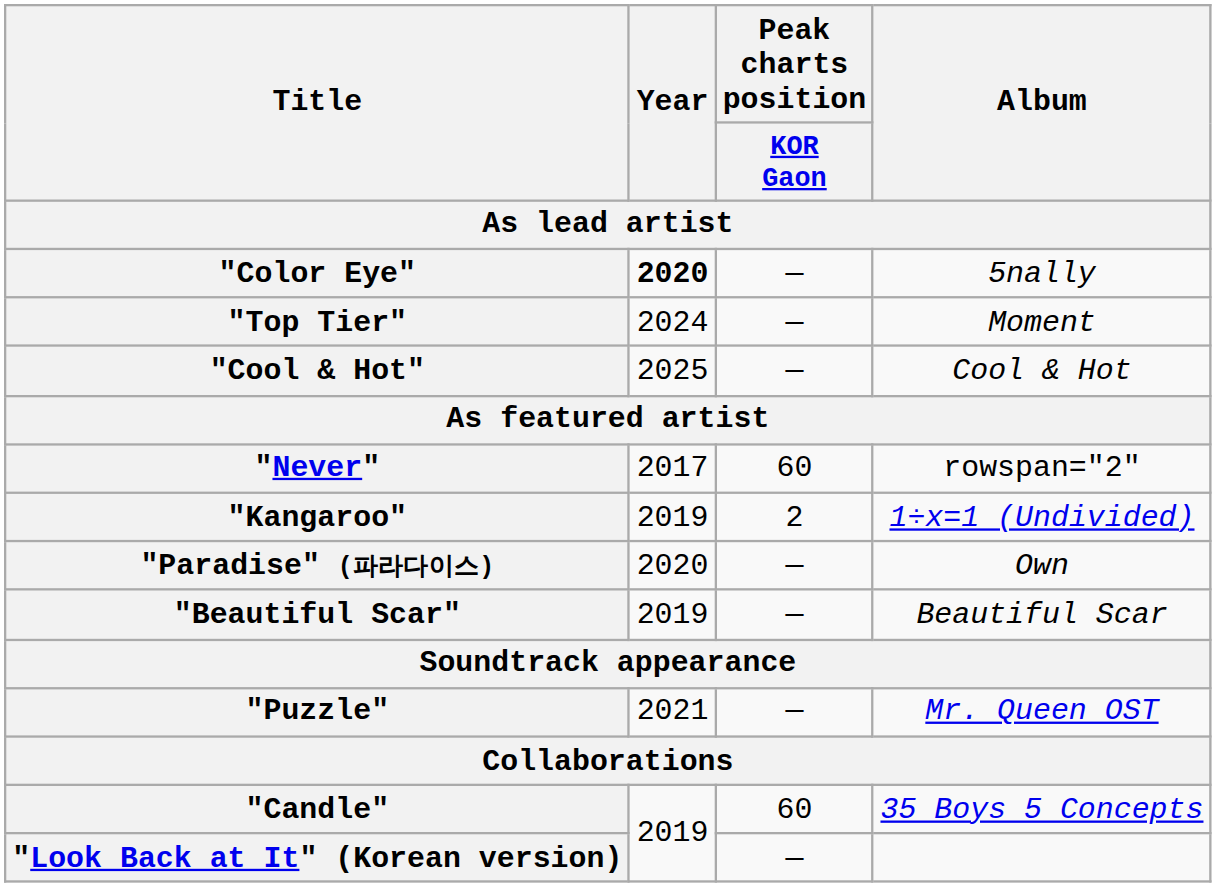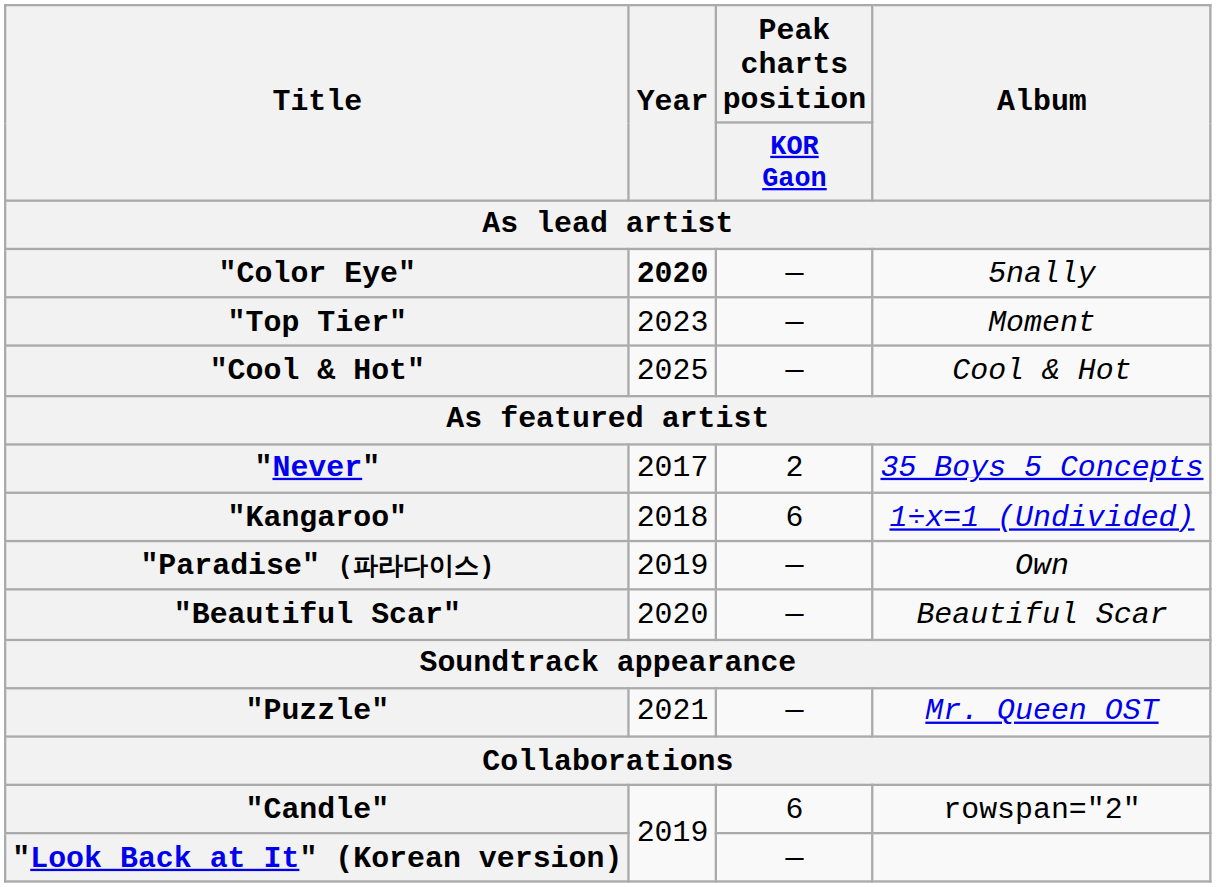(673, 322) 2024 -> (673, 322) 2023
(794, 468) 60 -> (794, 468) 2
(1042, 468) rowspan="2" -> (1042, 468) 35 Boys 5 Concepts
(673, 517) 2019 -> (673, 517) 2018
(794, 517) 2 -> (794, 517) 6
(673, 566) 2020 -> (673, 566) 2019
(673, 615) 2019 -> (673, 615) 2020
(794, 809) 60 -> (794, 809) 6
(1042, 809) 35 Boys 5 Concepts -> (1042, 809) rowspan="2"
